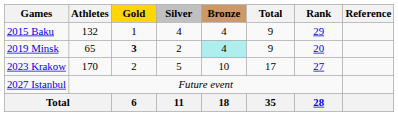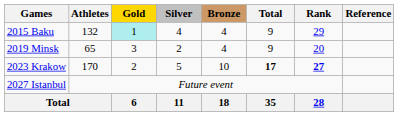(134, 31) no background -> (134, 31) paleturquoise background
(134, 49) bold -> (134, 49) normal
(224, 49) paleturquoise background -> (224, 49) no background
(270, 67) normal -> (270, 67) bold
(319, 67) normal -> (319, 67) bold
